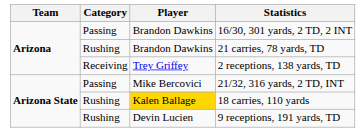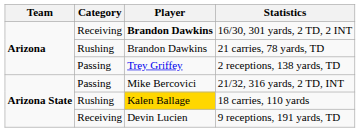(100, 30) Passing -> (100, 30) Receiving
(173, 30) normal -> (170, 30) bold
(105, 65) Receiving -> (94, 65) Passing
(101, 118) Rushing -> (100, 118) Receiving
